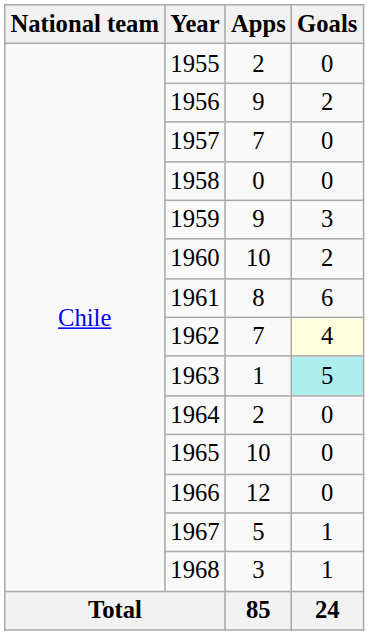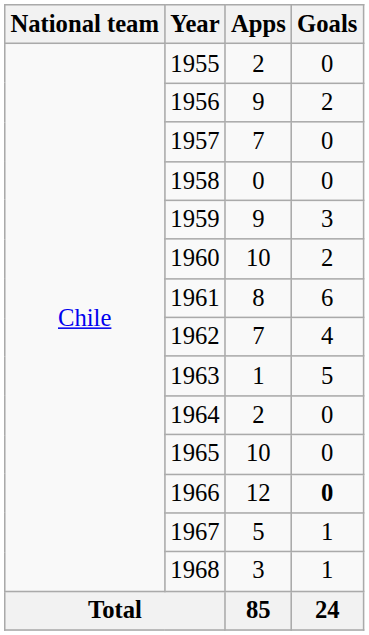(327, 336) lightyellow background -> (327, 336) no background
(327, 375) paleturquoise background -> (327, 375) no background
(327, 492) normal -> (327, 492) bold
